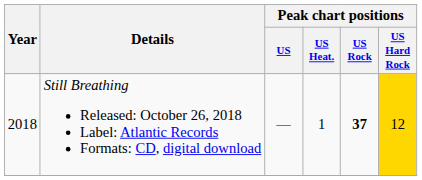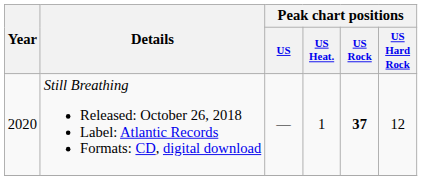(22, 124) 2018 -> (22, 124) 2020
(398, 124) gold background -> (398, 124) no background
